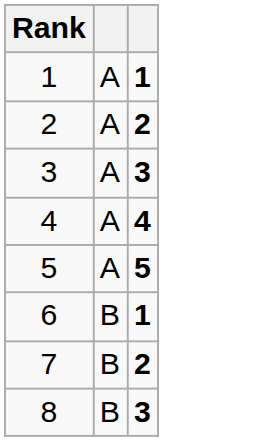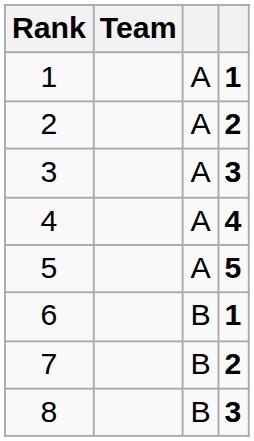+ column: (138, 28)
